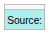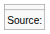(25, 20) paleturquoise background -> (25, 20) no background
